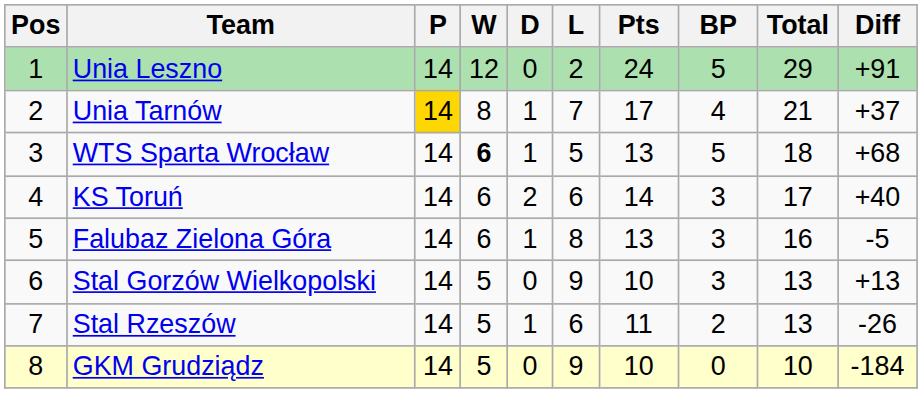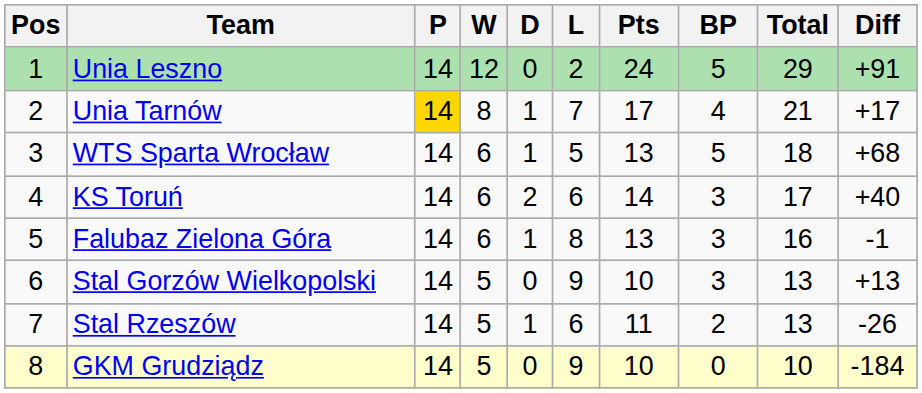(877, 111) +37 -> (877, 111) +17
(484, 153) bold -> (484, 153) normal
(877, 238) -5 -> (877, 238) -1
